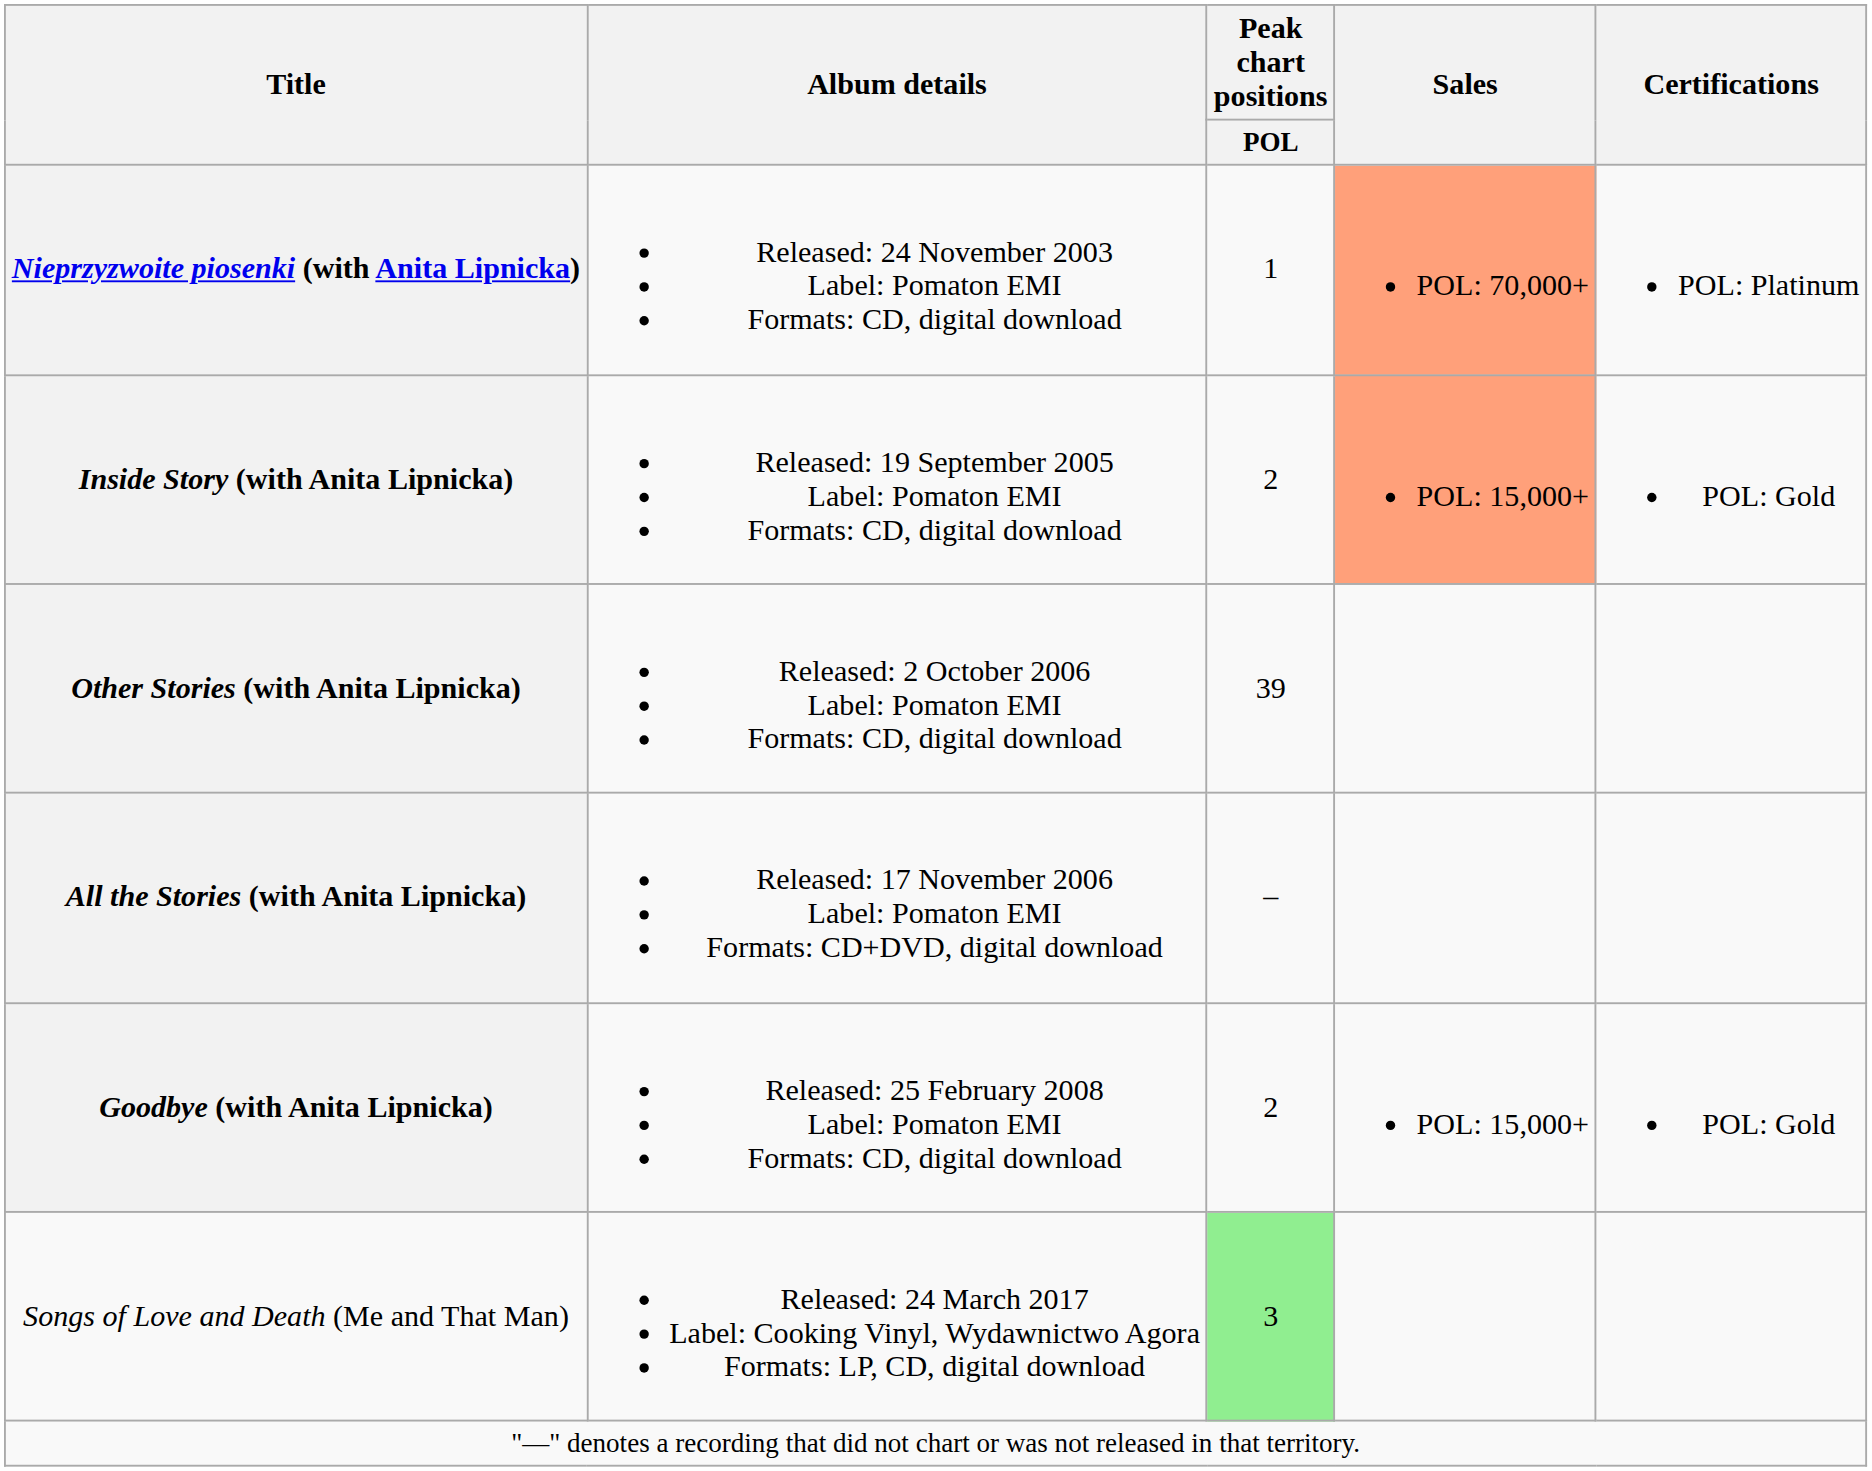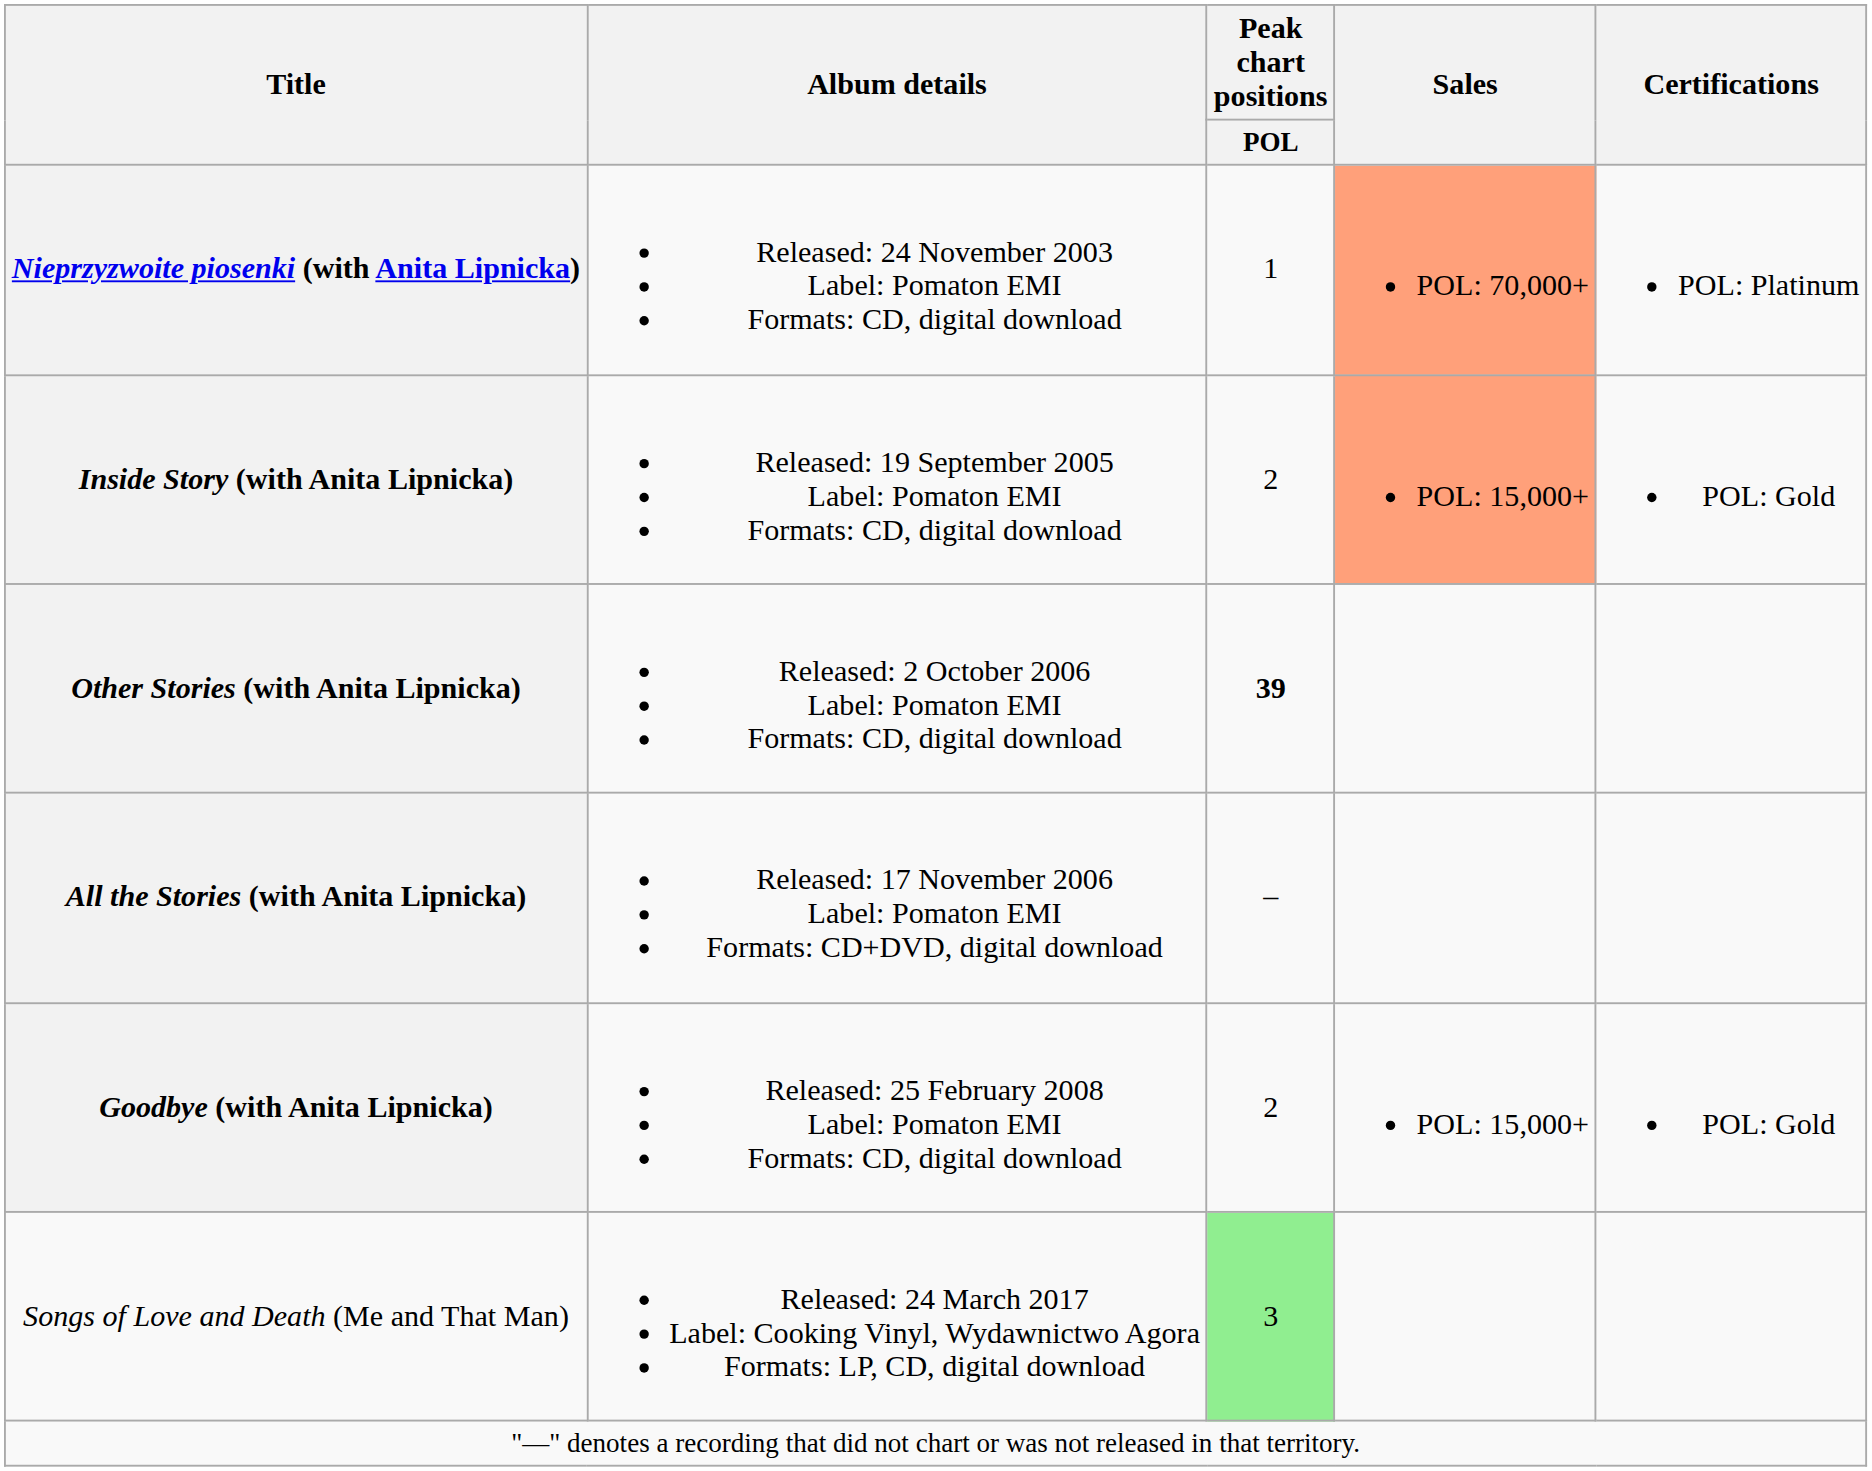(1271, 687) normal -> (1271, 687) bold
